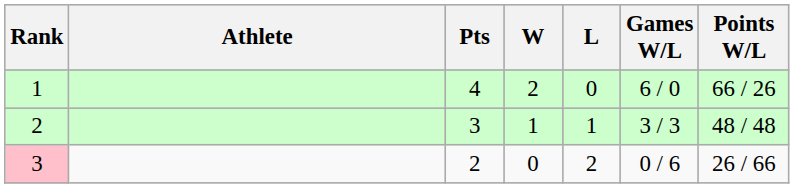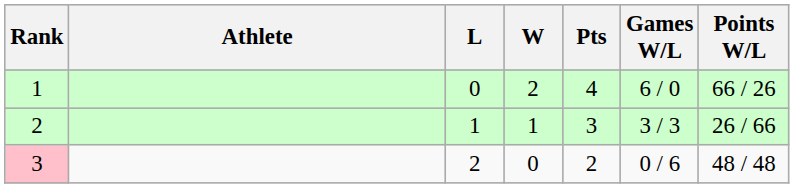columns swapped: (475, 37) <-> (591, 37)
(744, 126) 48 / 48 -> (744, 126) 26 / 66
(744, 164) 26 / 66 -> (744, 164) 48 / 48
